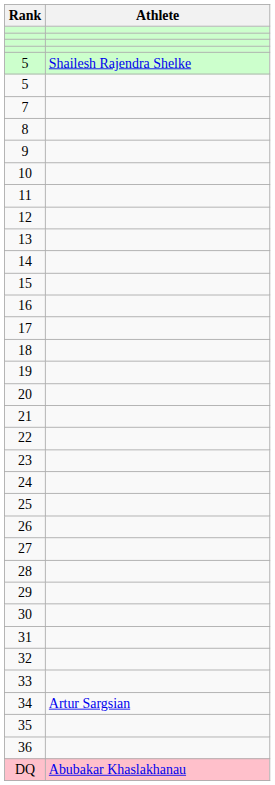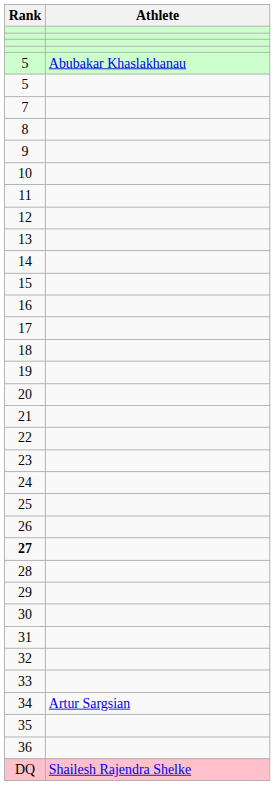(120, 63) Shailesh Rajendra Shelke -> (117, 63) Abubakar Khaslakhanau
(25, 548) normal -> (25, 548) bold
(117, 769) Abubakar Khaslakhanau -> (120, 769) Shailesh Rajendra Shelke
